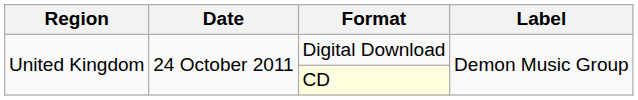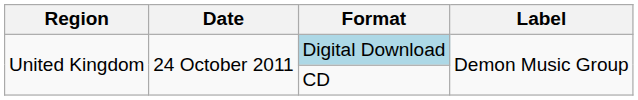(374, 49) no background -> (374, 49) lightblue background
(316, 79) lightyellow background -> (316, 79) no background
